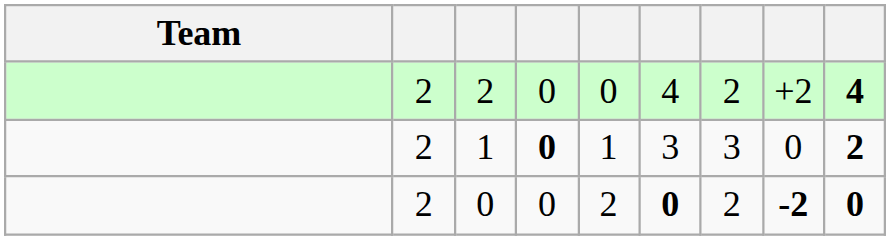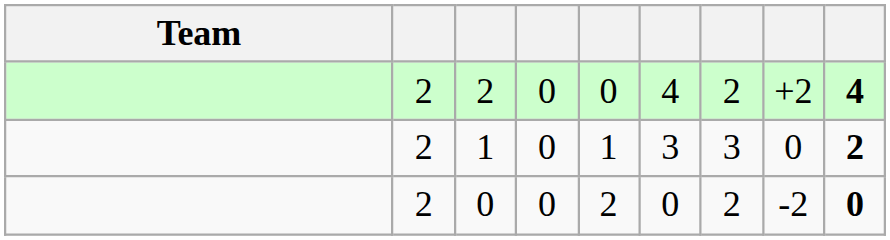(547, 147) bold -> (547, 147) normal
(670, 204) bold -> (670, 204) normal
(793, 204) bold -> (793, 204) normal
